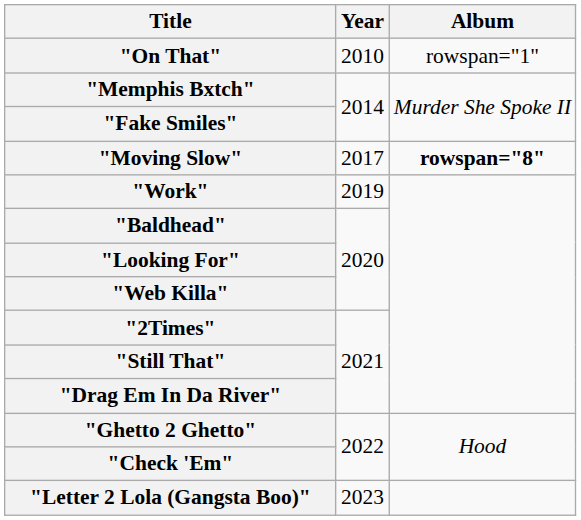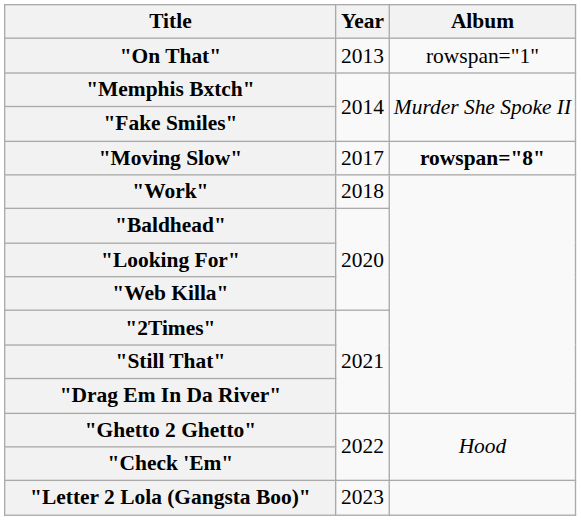(363, 55) 2010 -> (363, 55) 2013
(363, 191) 2019 -> (363, 191) 2018
